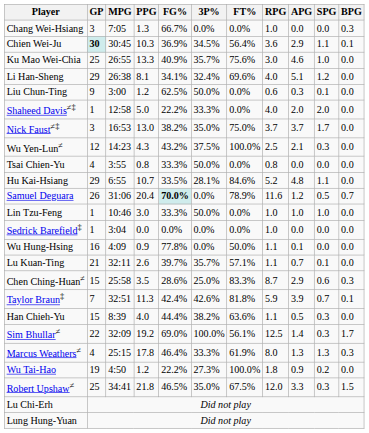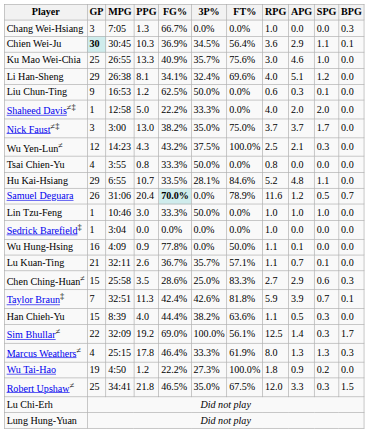(117, 92) 3:00 -> (120, 92) 16:53
(120, 128) 16:53 -> (117, 128) 3:00
(174, 263) 39.7% -> (174, 263) 36.7%
(271, 280) 8.7 -> (271, 280) 2.7
